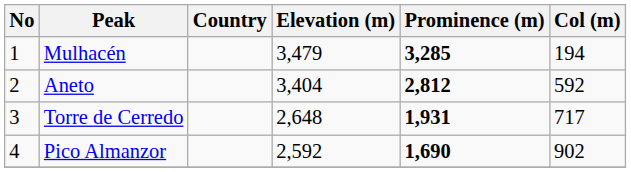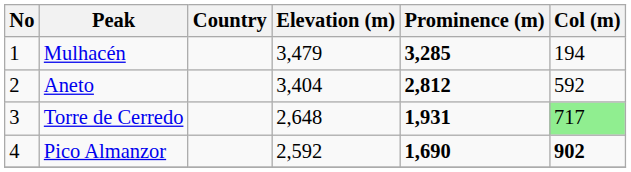(569, 118) no background -> (569, 118) lightgreen background
(569, 150) normal -> (569, 150) bold
